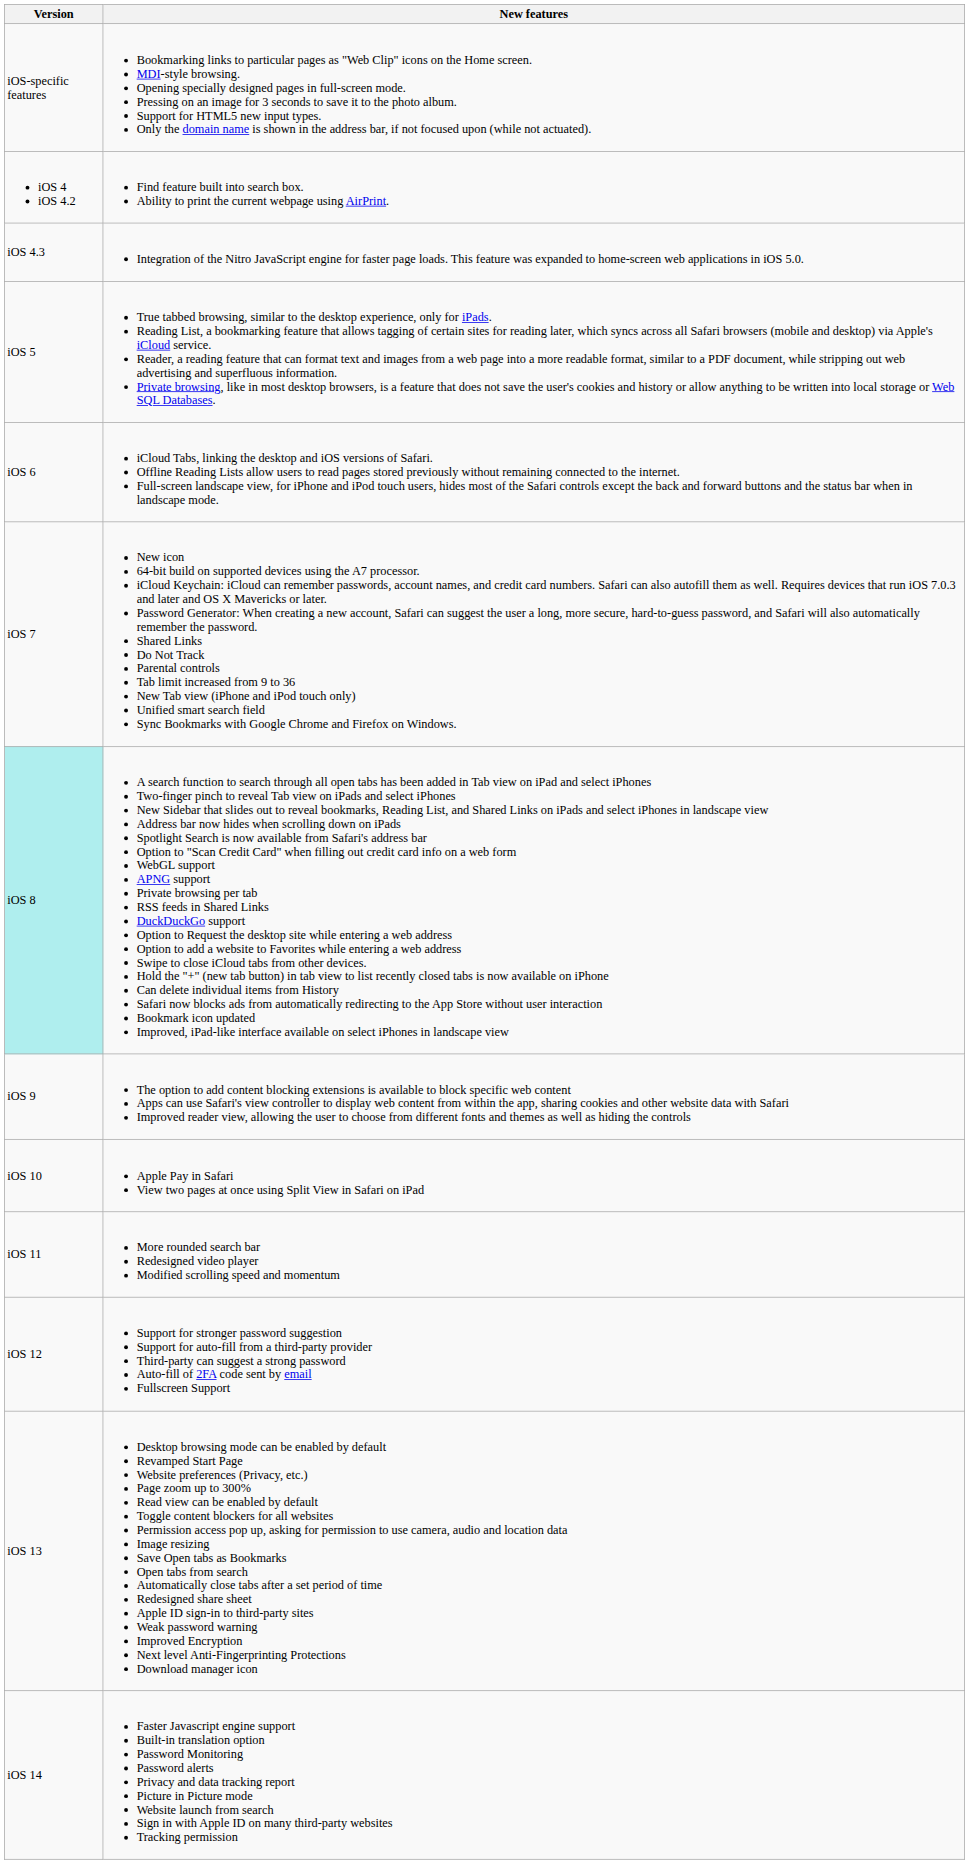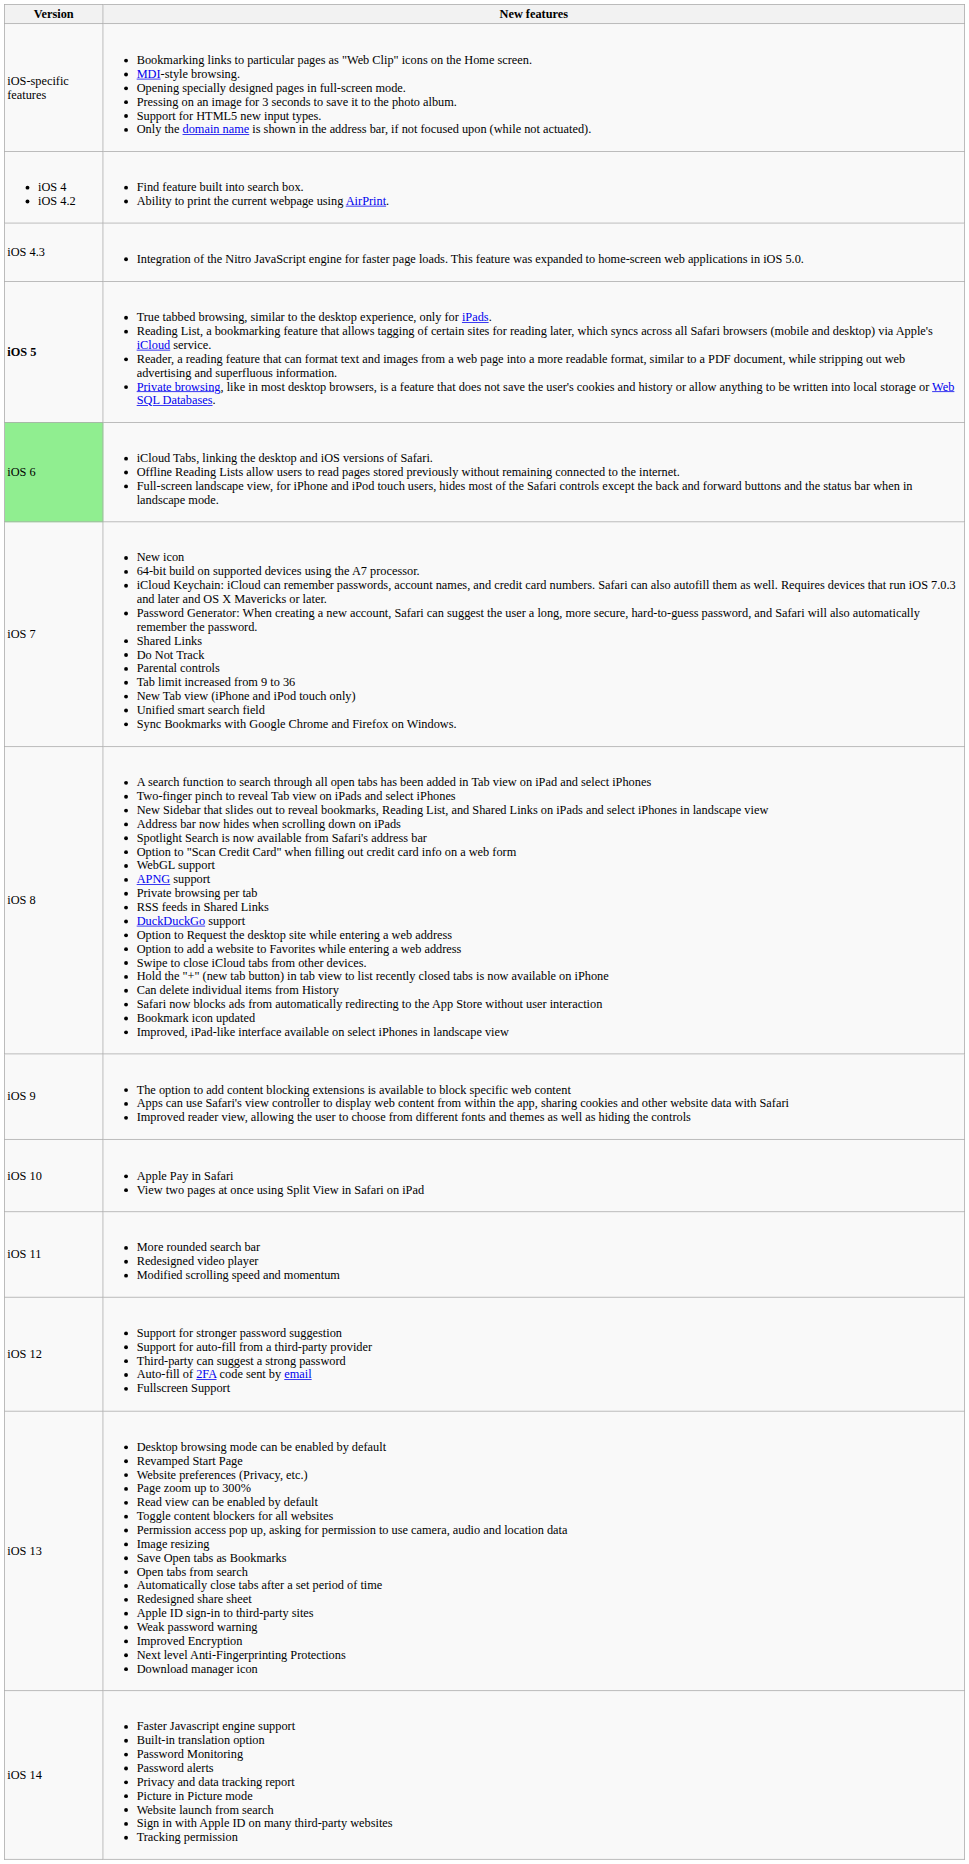(21, 351) normal -> (22, 351) bold
(21, 472) no background -> (21, 472) lightgreen background
(21, 900) paleturquoise background -> (21, 900) no background
